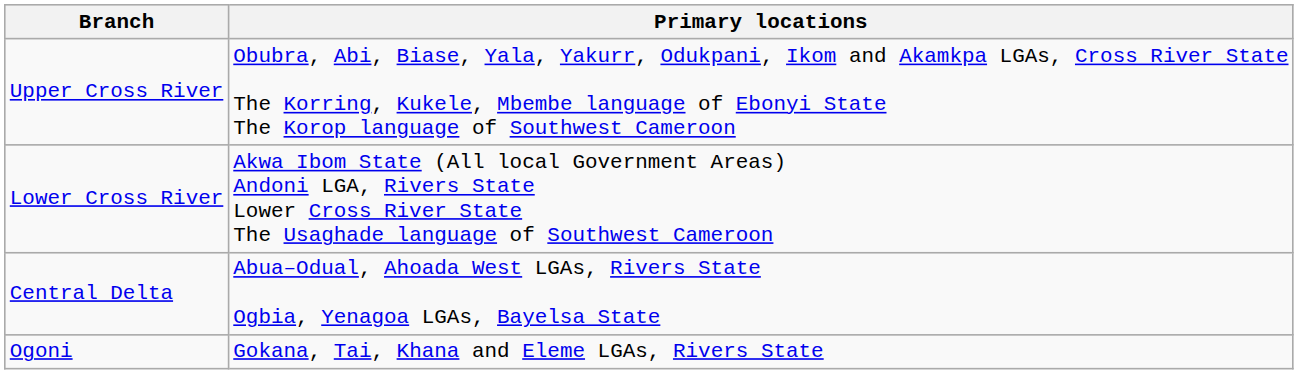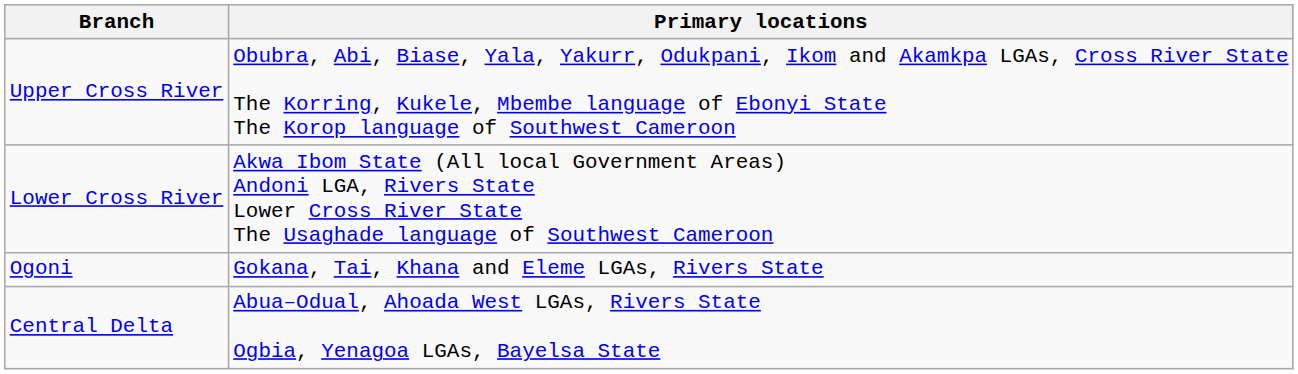rows swapped: (41, 352) <-> (91, 293)
